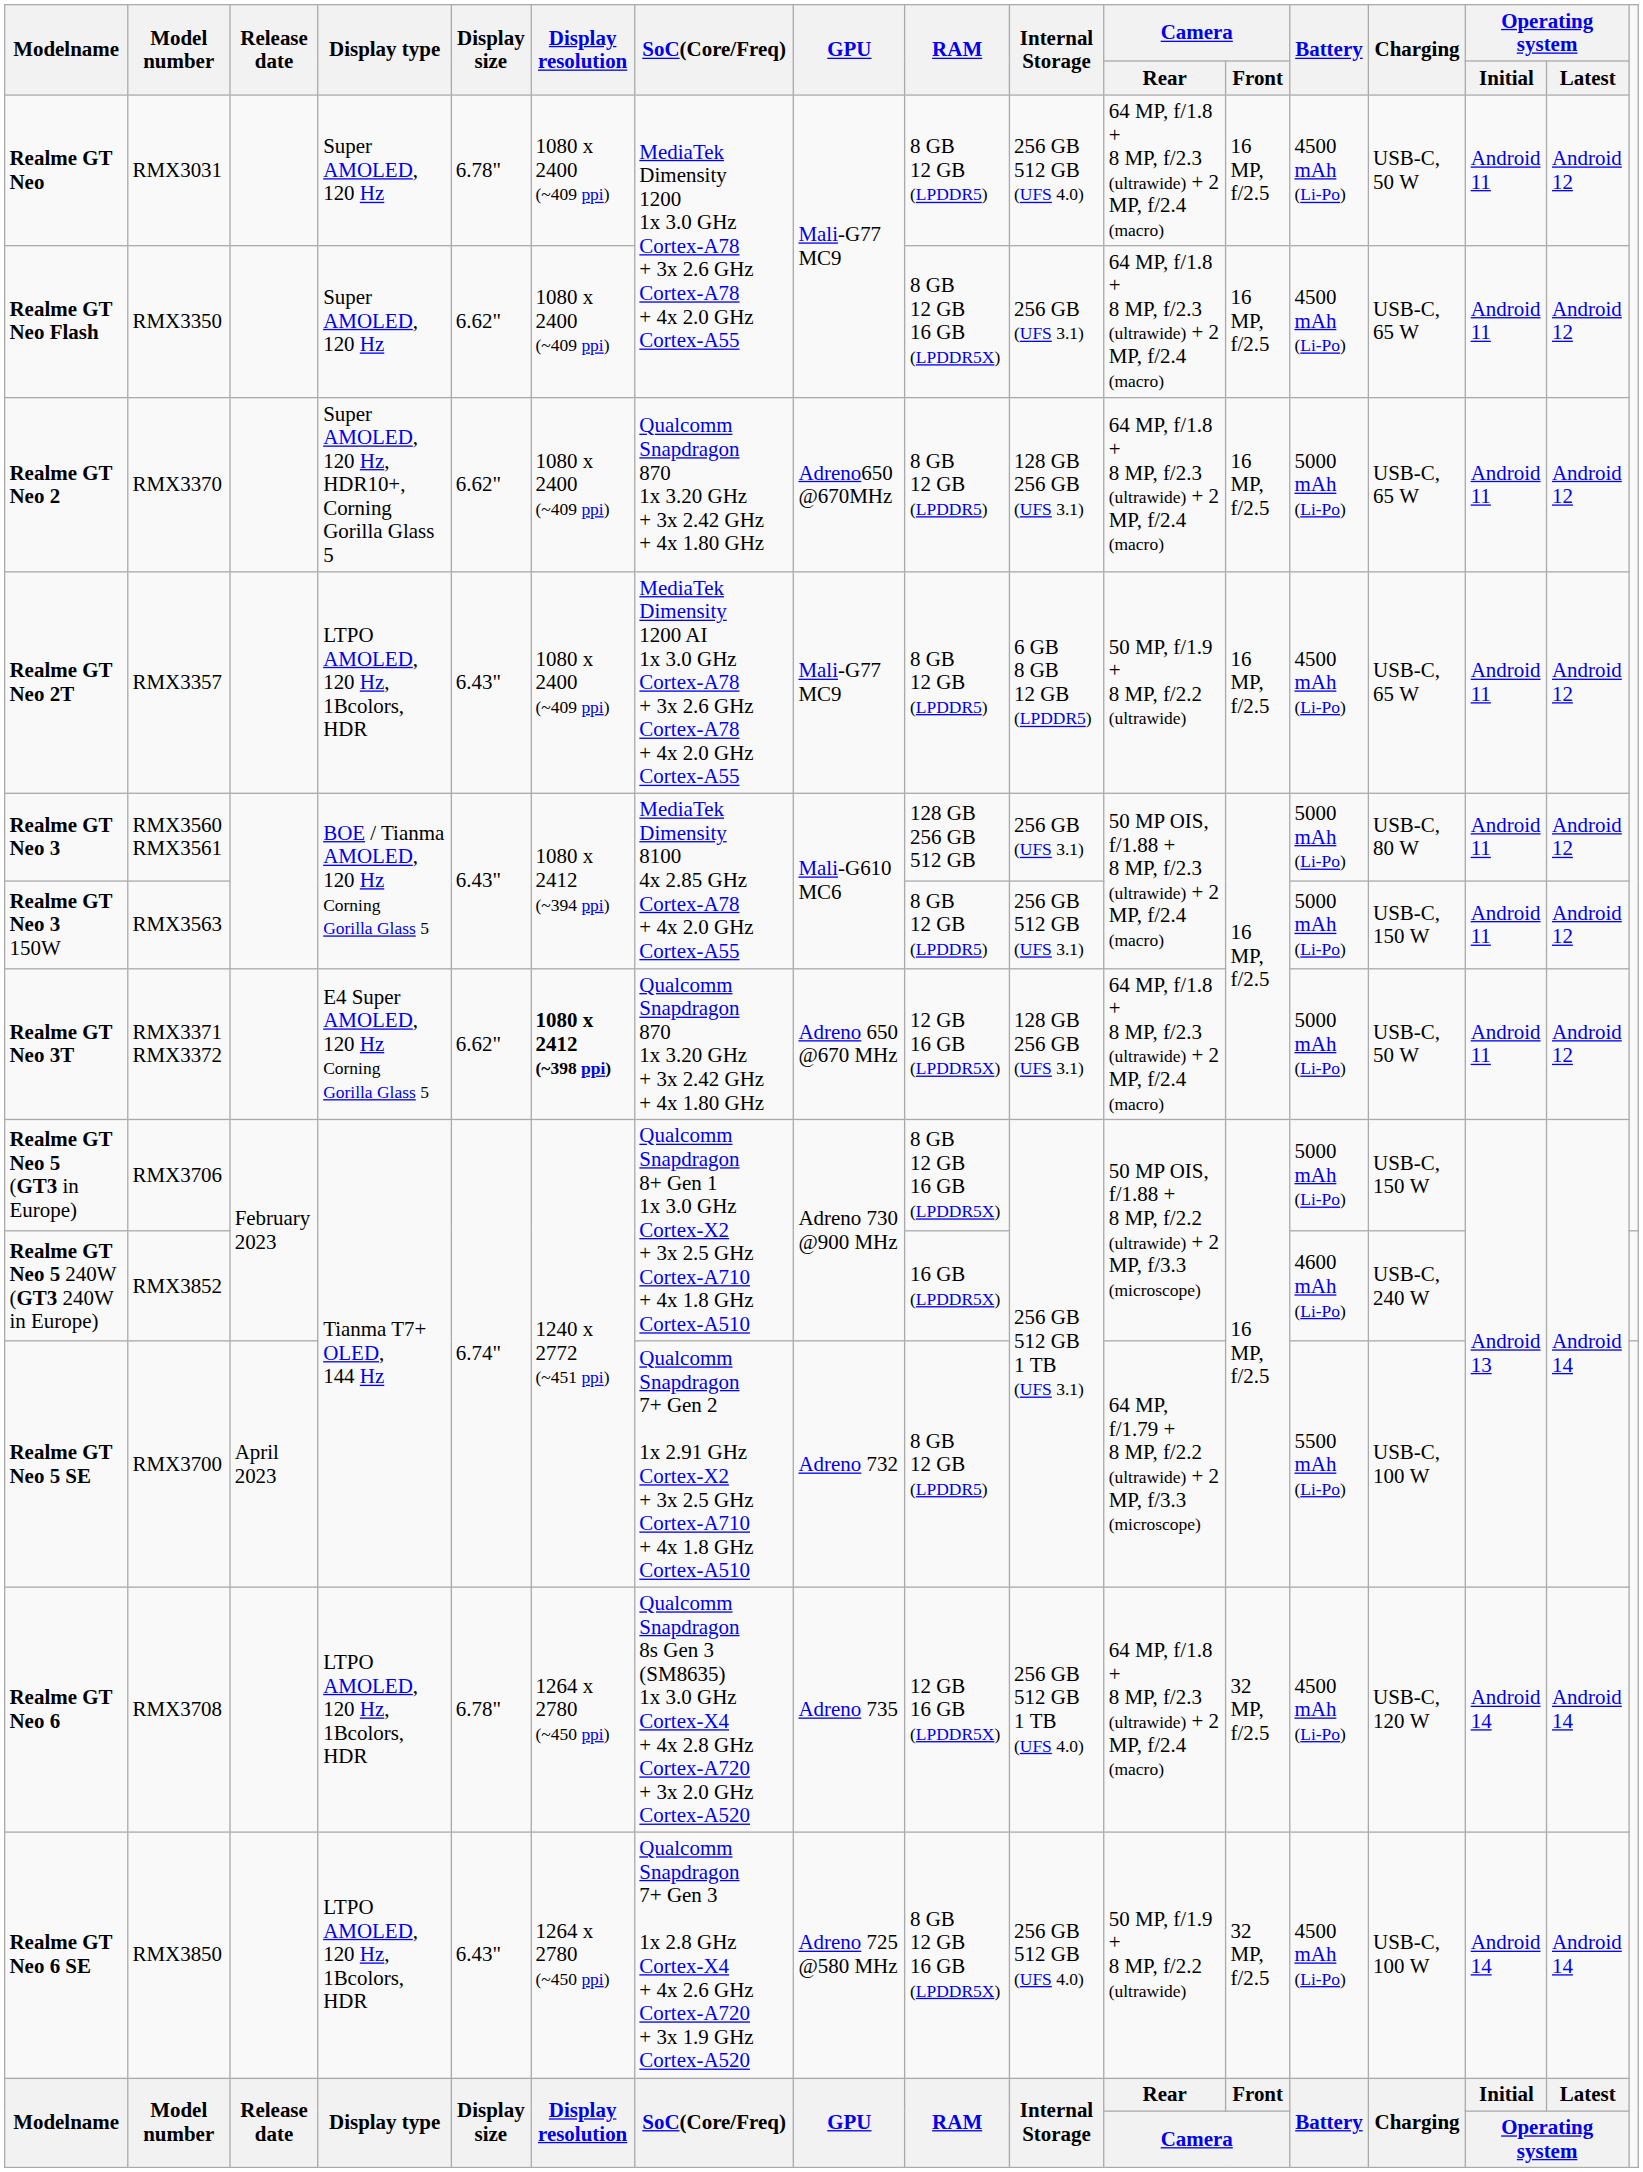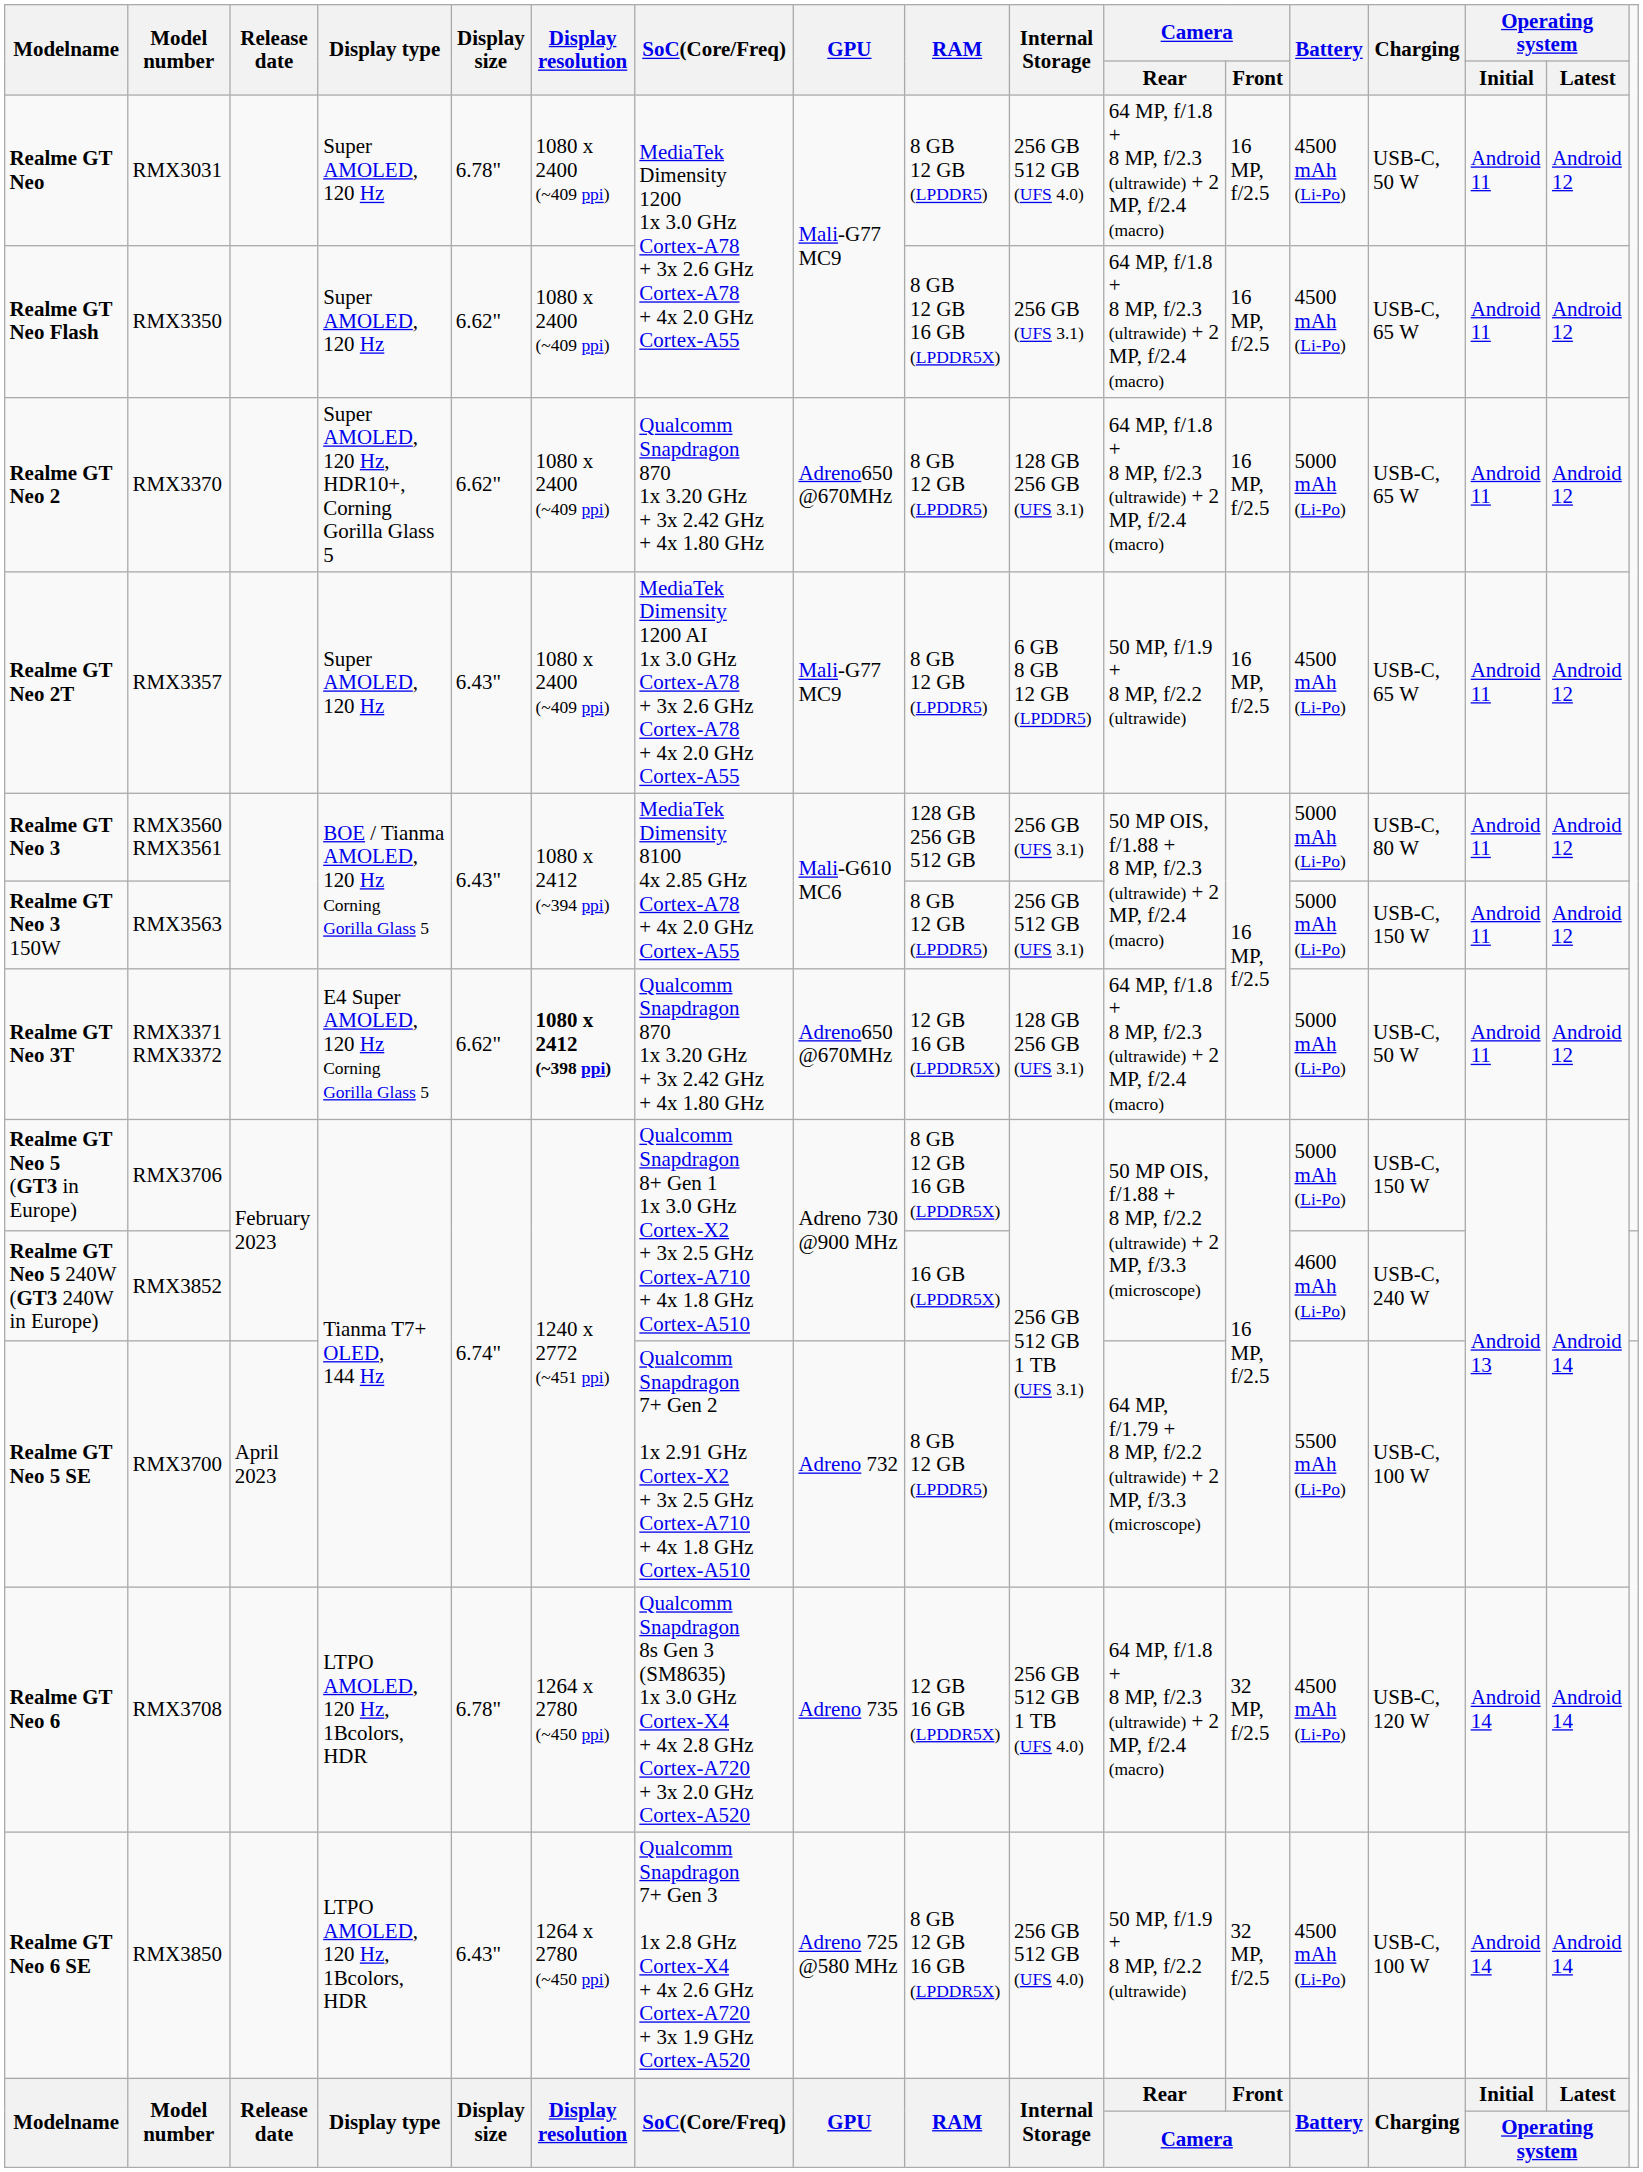(371, 682) LTPO AMOLED, 120 Hz, 1Bcolors, HDR -> (371, 682) Super AMOLED, 120 Hz
(848, 1043) Adreno 650 @670 MHz -> (846, 1043) Adreno650 @670MHz
